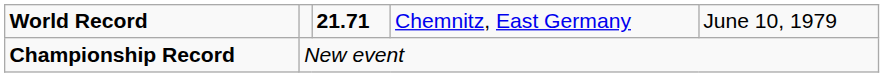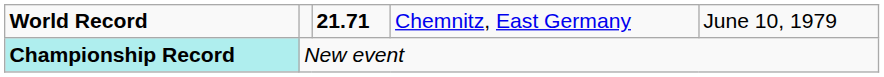(122, 54) no background -> (122, 54) paleturquoise background
